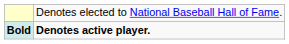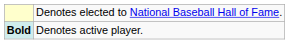(93, 30) bold -> (90, 30) normal
